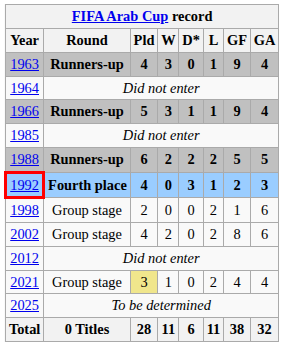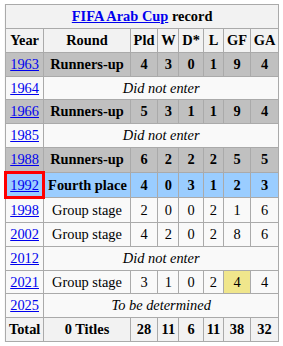(144, 282) khaki background -> (144, 282) no background
(237, 282) no background -> (237, 282) khaki background
